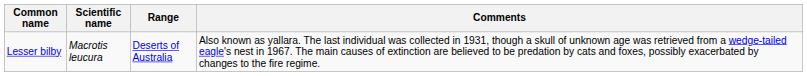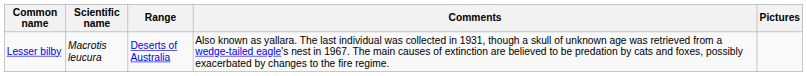+ column: (780, 18)
